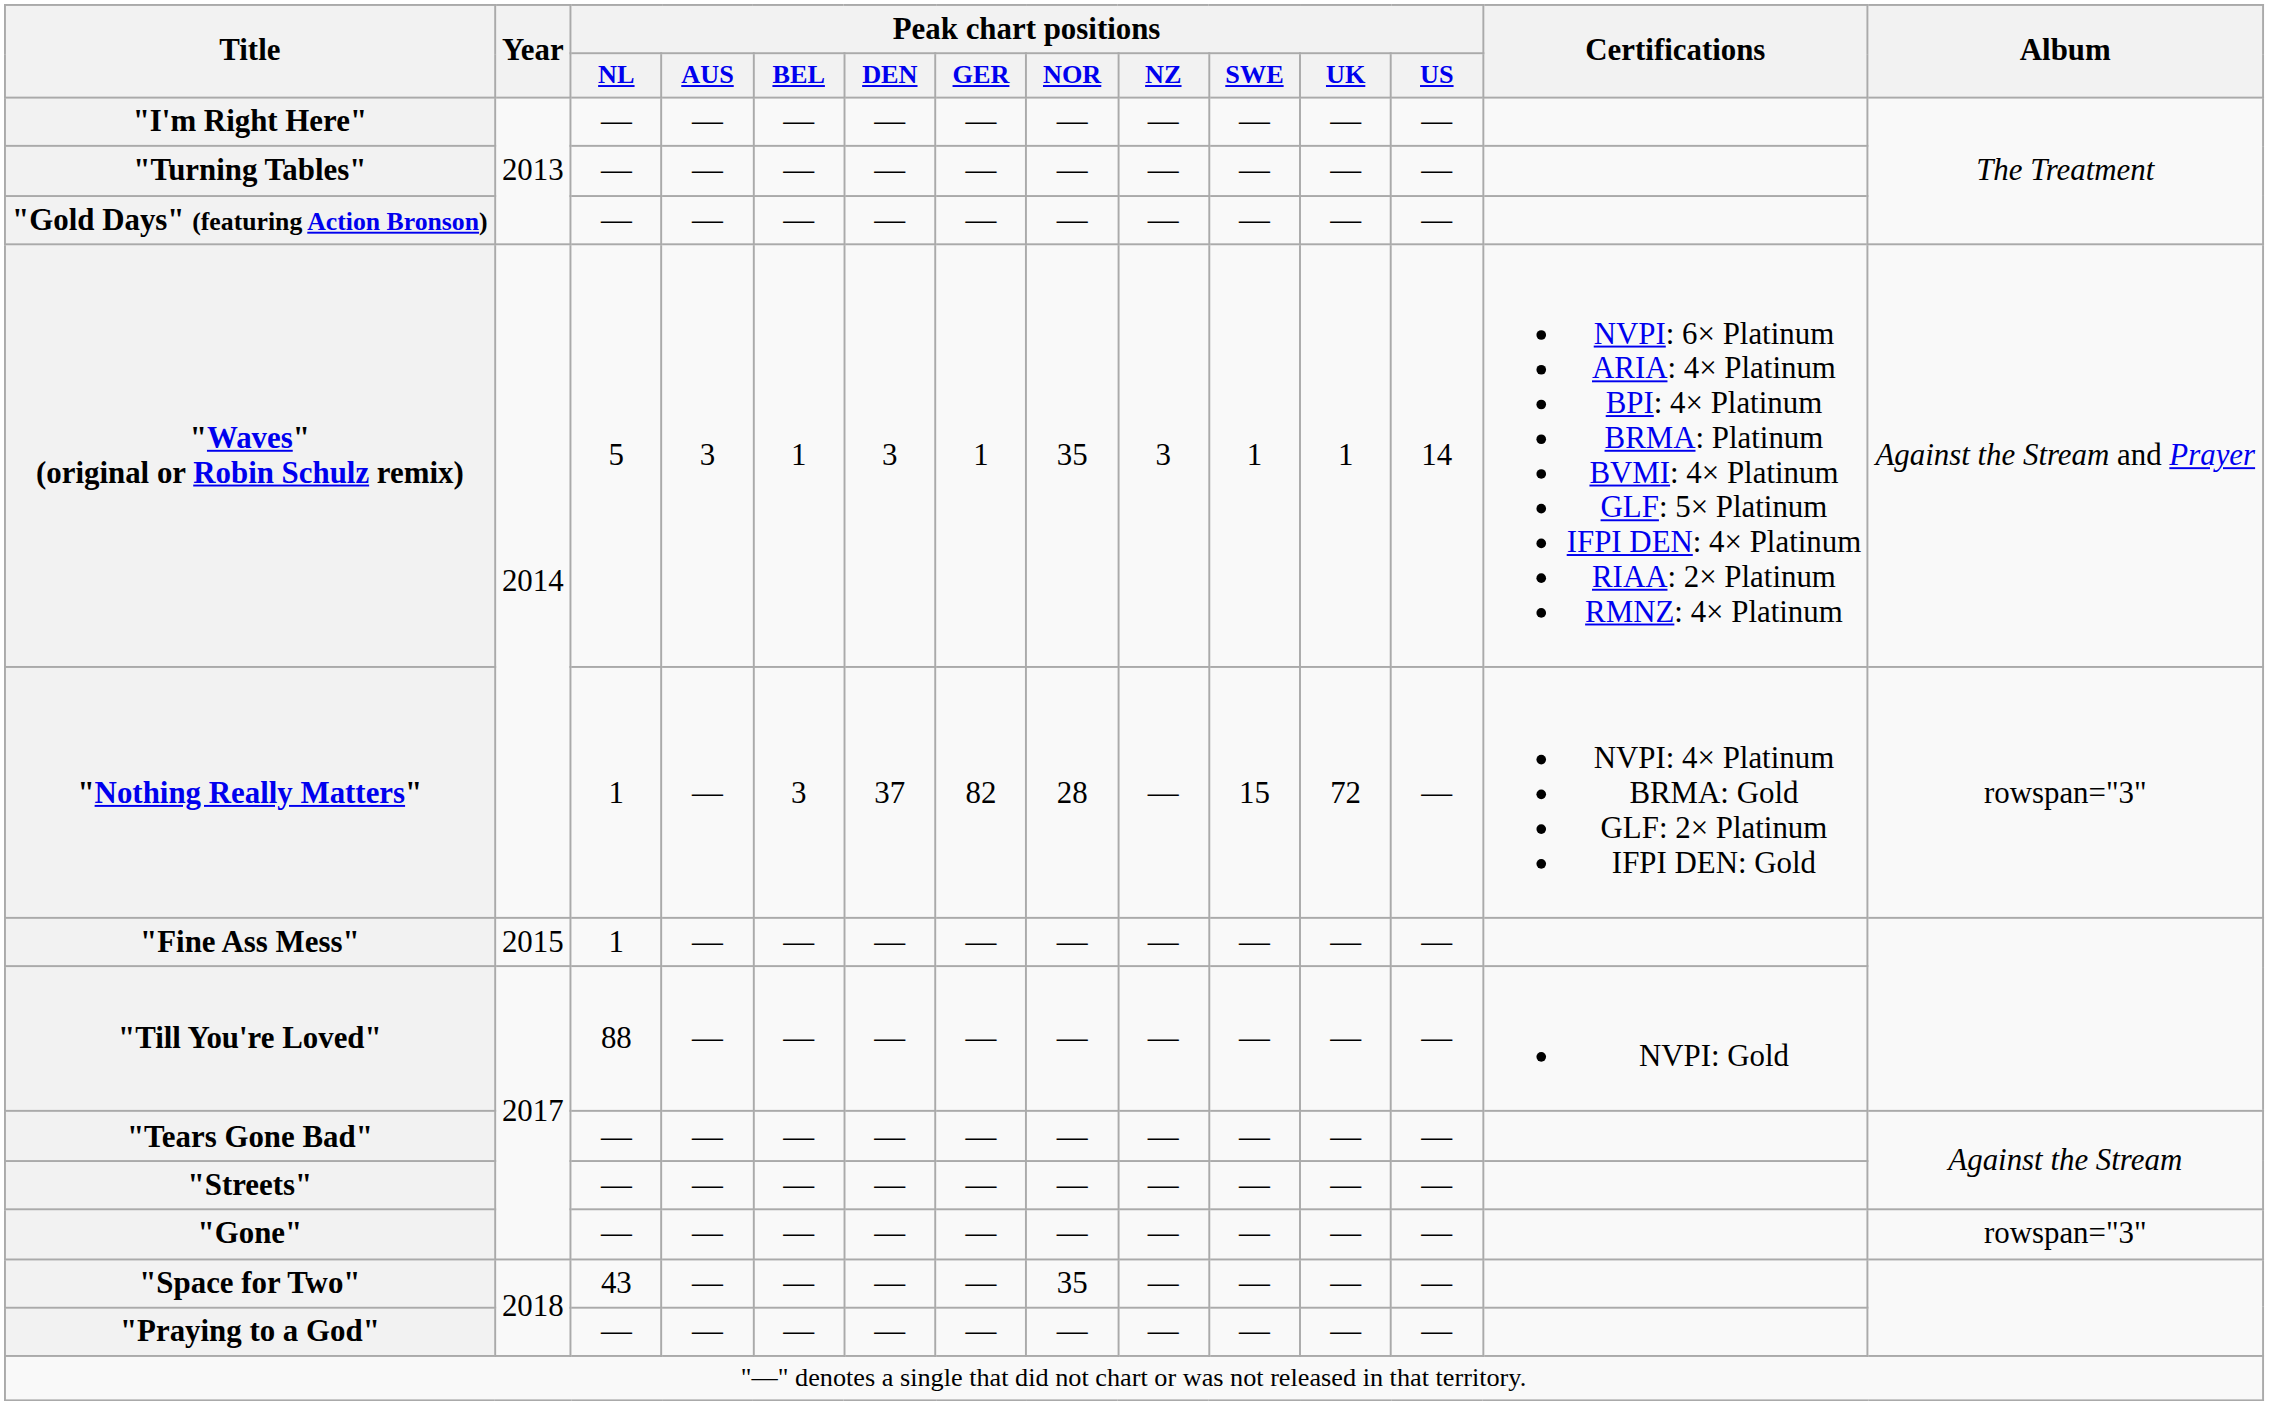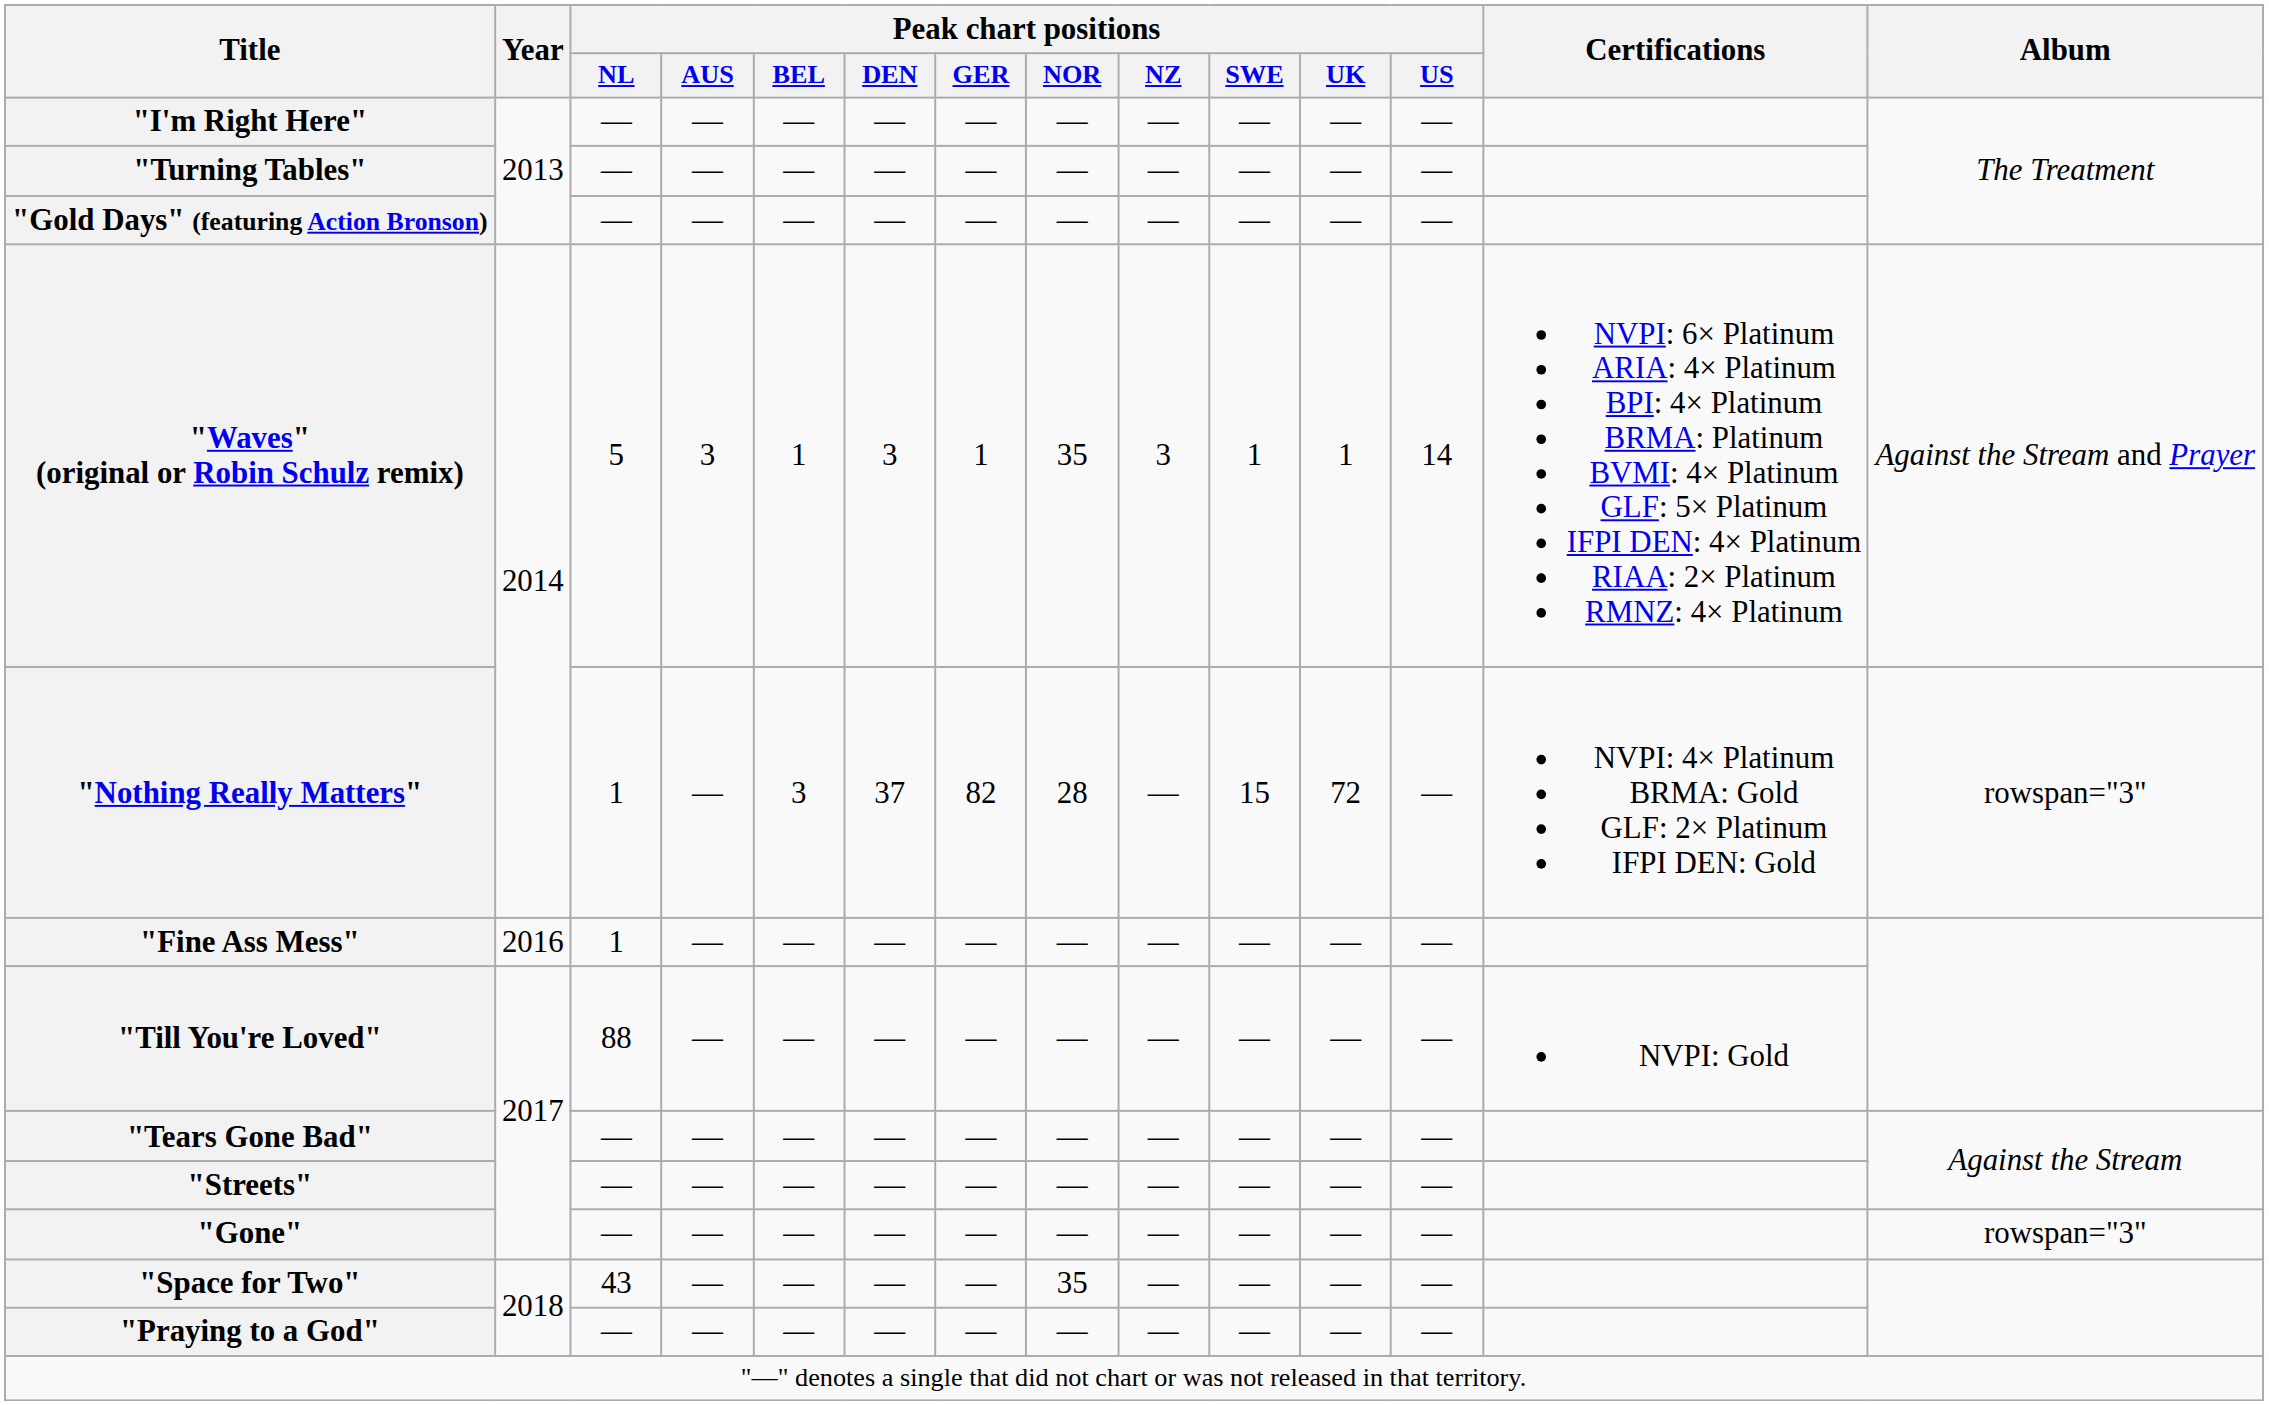(533, 941) 2015 -> (533, 941) 2016
